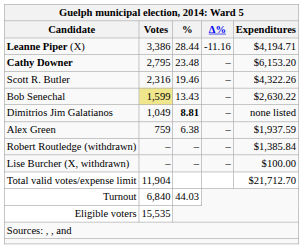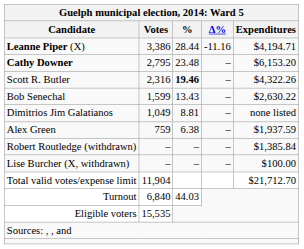(187, 79) normal -> (187, 79) bold
(159, 96) khaki background -> (159, 96) no background
(190, 113) bold -> (190, 113) normal
